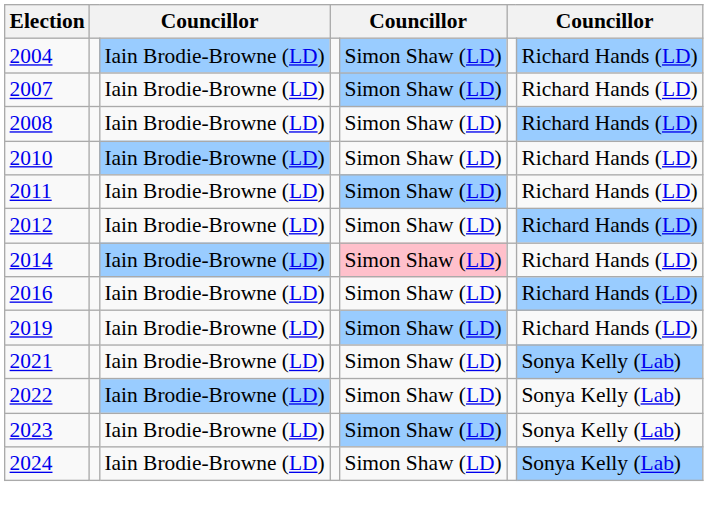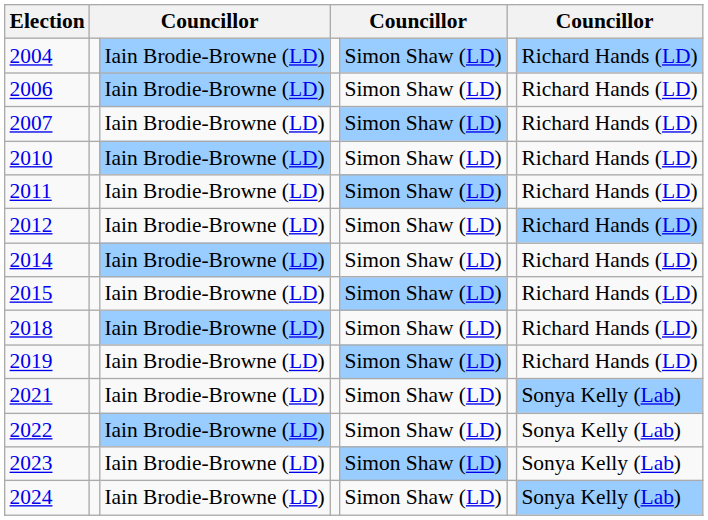+ row: (31, 89)
- row: (31, 123)
(423, 259) pink background -> (423, 259) no background
+ row: (31, 293)
- row: (31, 293)
+ row: (31, 327)
